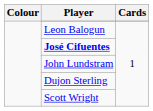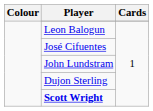(77, 47) bold -> (75, 47) normal
(71, 98) normal -> (73, 98) bold
